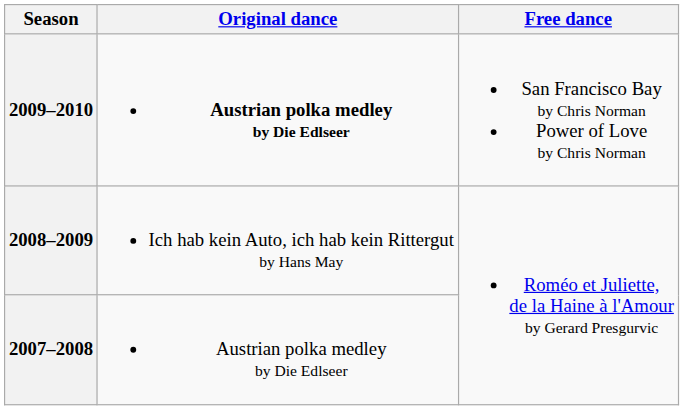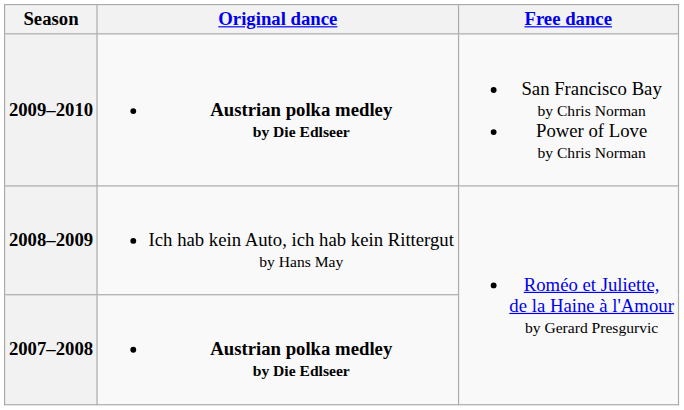(278, 360) normal -> (278, 360) bold
